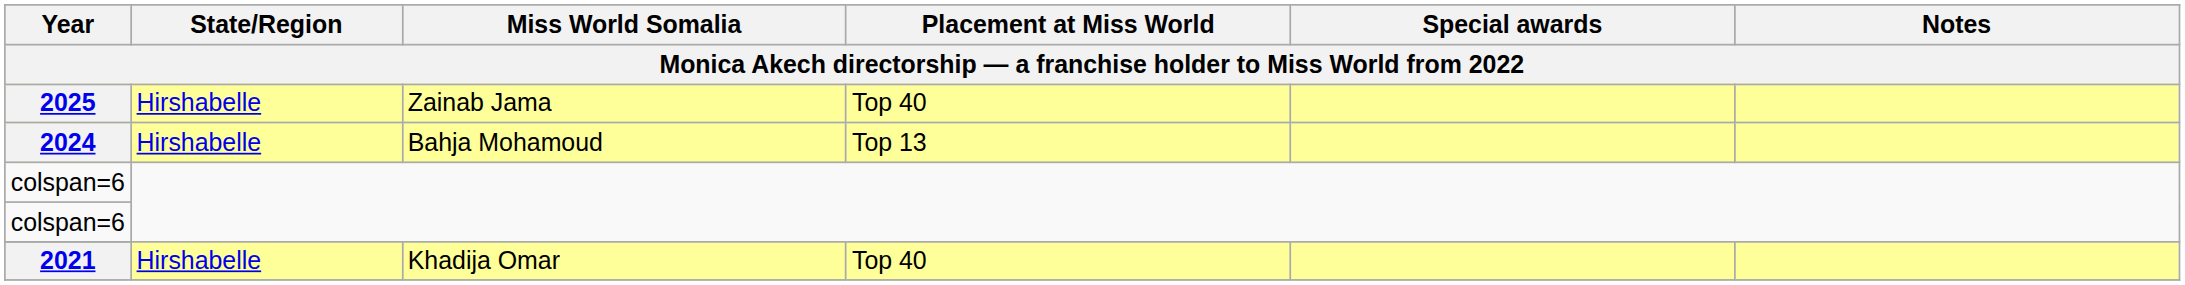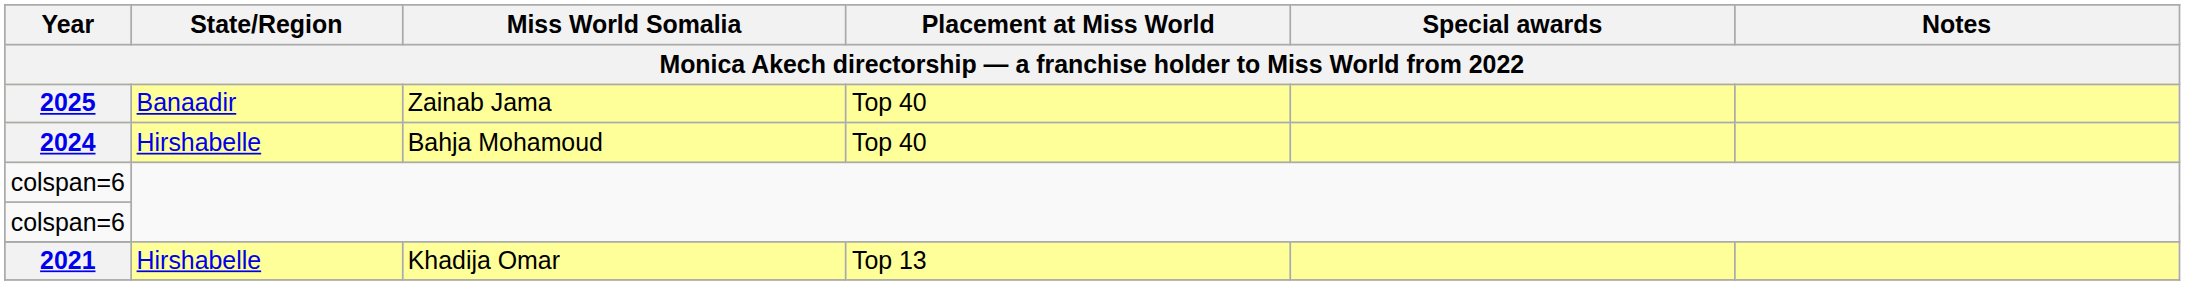(199, 104) Hirshabelle -> (186, 104) Banaadir
(889, 143) Top 13 -> (889, 143) Top 40
(889, 261) Top 40 -> (889, 261) Top 13
